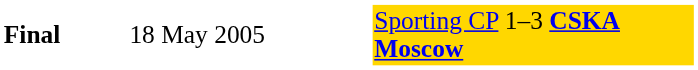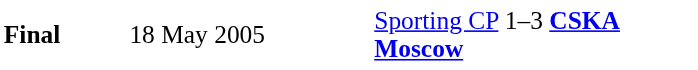(497, 34) gold background -> (497, 34) no background
